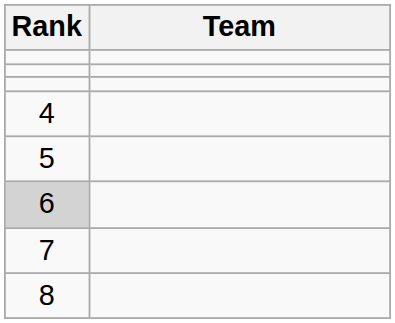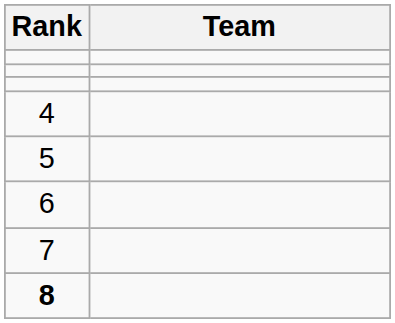(47, 204) lightgrey background -> (47, 204) no background
(47, 295) normal -> (47, 295) bold
